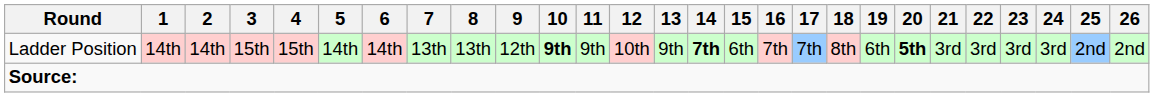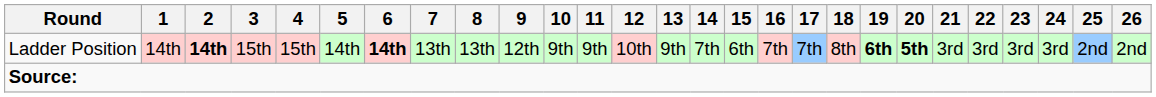(207, 48) normal -> (208, 48) bold
(385, 48) normal -> (388, 48) bold
(558, 48) bold -> (561, 48) normal
(706, 48) bold -> (707, 48) normal
(877, 48) normal -> (879, 48) bold
